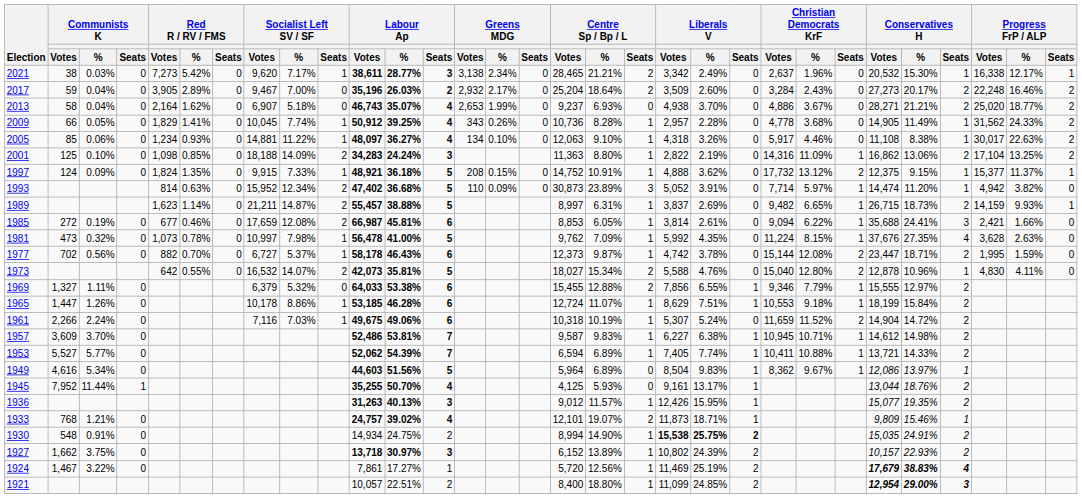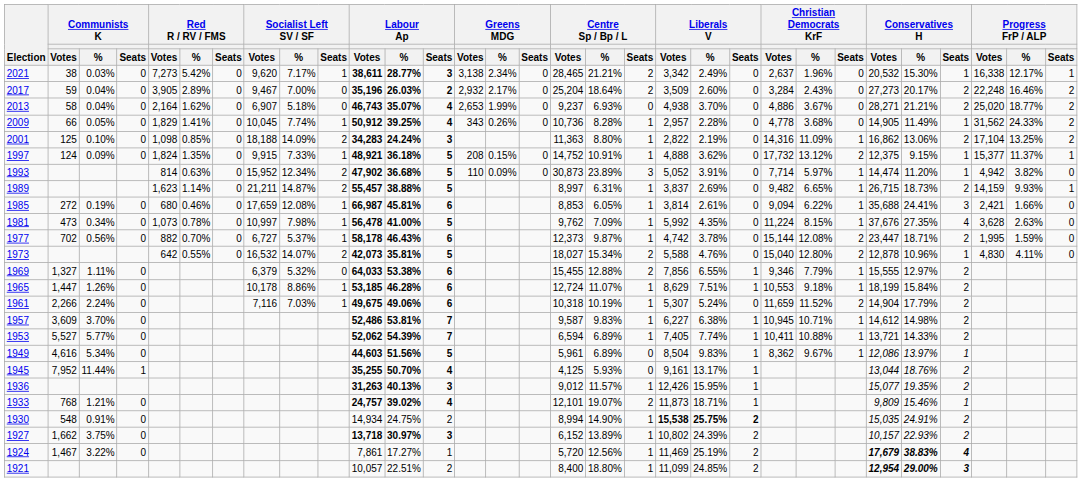- row: (18, 139)
(367, 189) 47,402 -> (367, 172) 47,902
(169, 222) 677 -> (169, 205) 680
(344, 222) 2 -> (344, 205) 1
(101, 238) 0.32% -> (101, 222) 0.34%
(921, 320) 14.72% -> (921, 304) 17.79%
(571, 370) 5,964 -> (571, 353) 5,961
